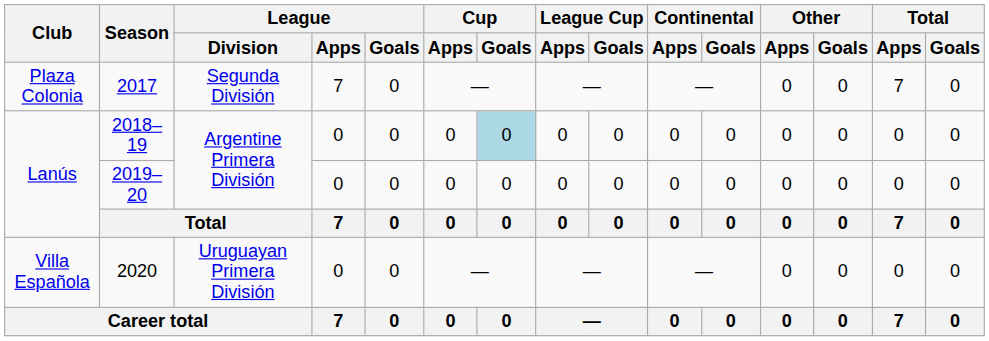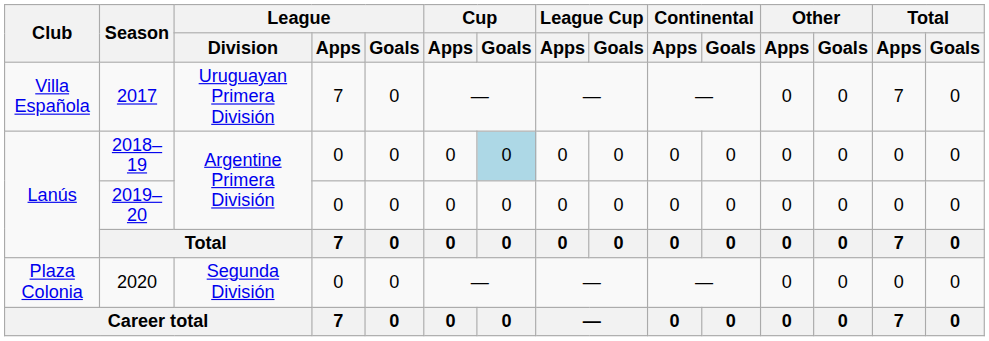(52, 86) Plaza Colonia -> (52, 96) Villa Española
(243, 86) Segunda División -> (243, 96) Uruguayan Primera División
(52, 272) Villa Española -> (52, 282) Plaza Colonia
(243, 272) Uruguayan Primera División -> (243, 282) Segunda División
